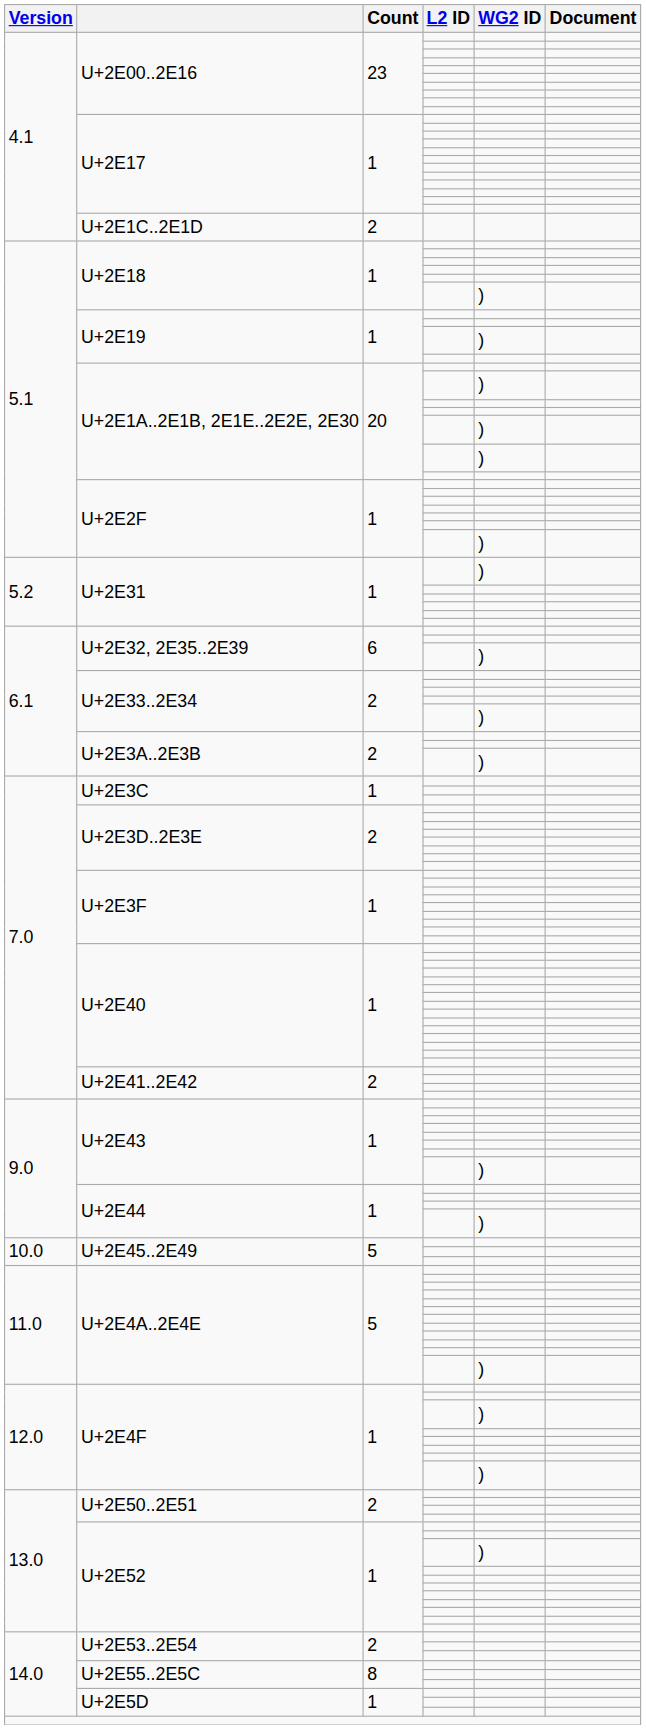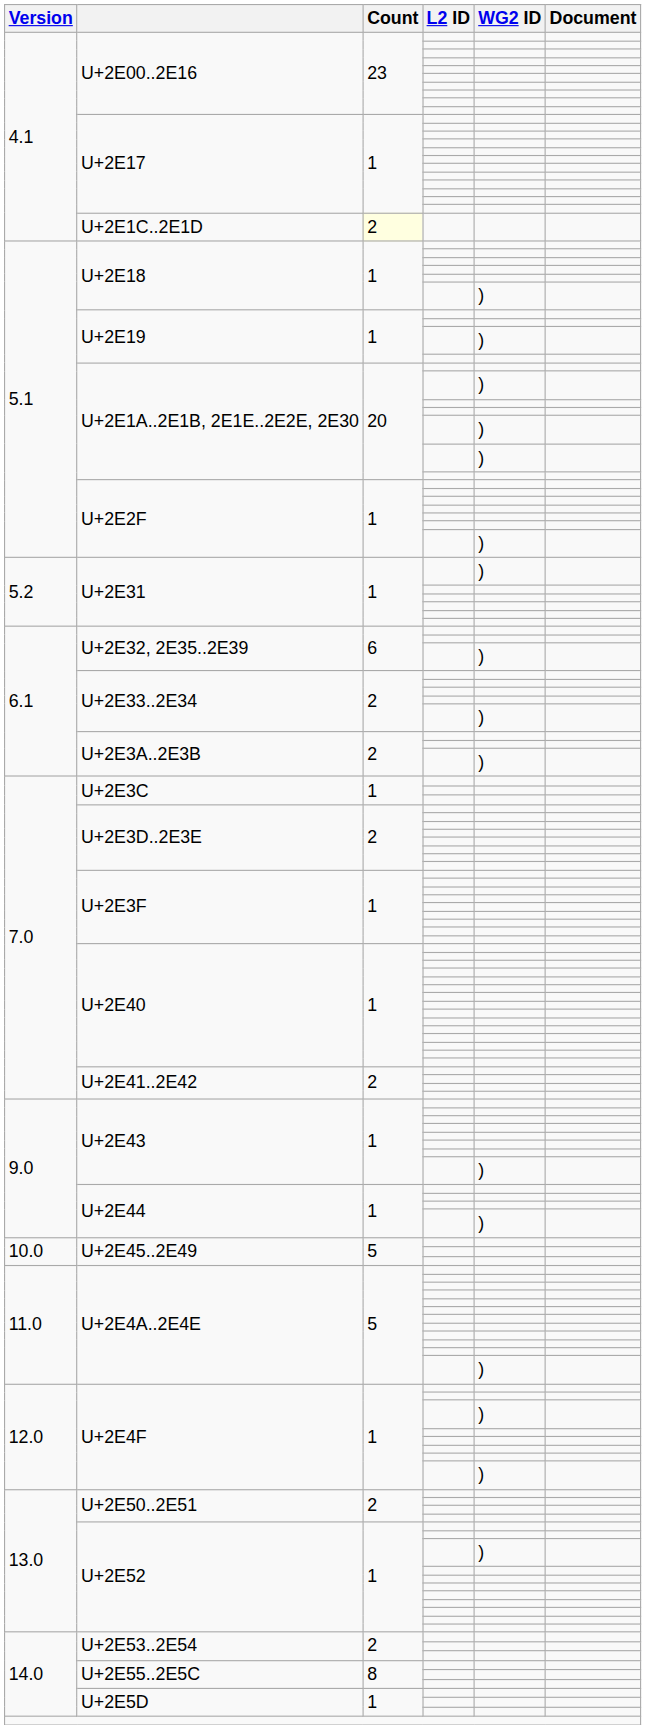(372, 226) no background -> (372, 226) lightyellow background
